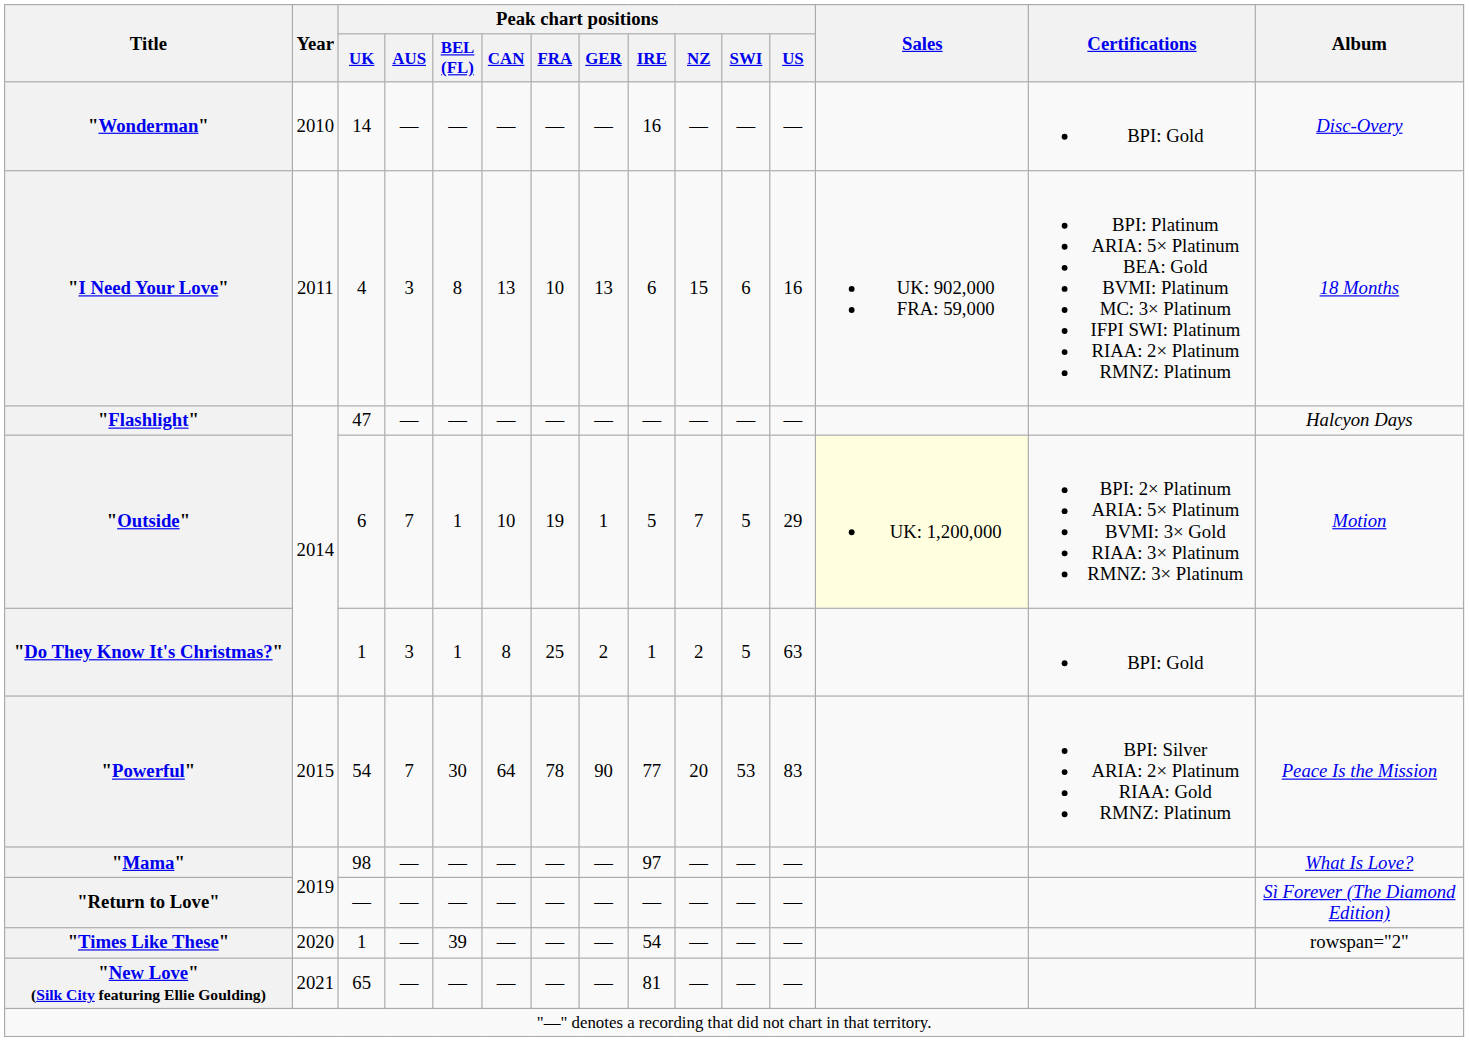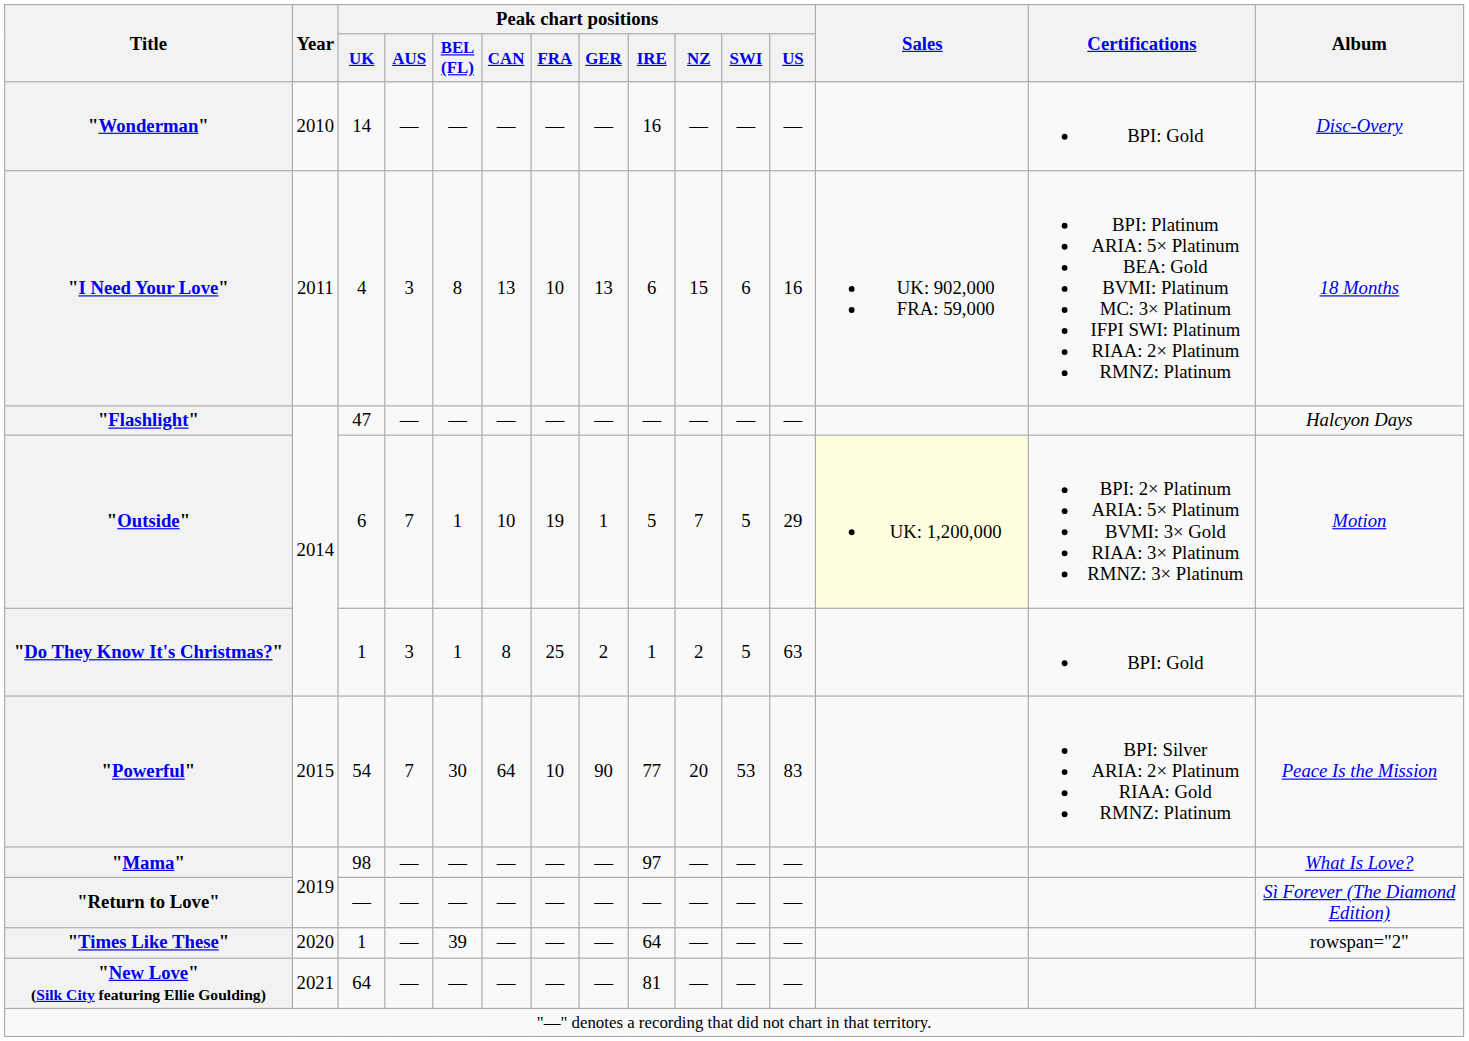(555, 771) 78 -> (555, 771) 10
(652, 942) 54 -> (652, 942) 64
(362, 982) 65 -> (362, 982) 64
